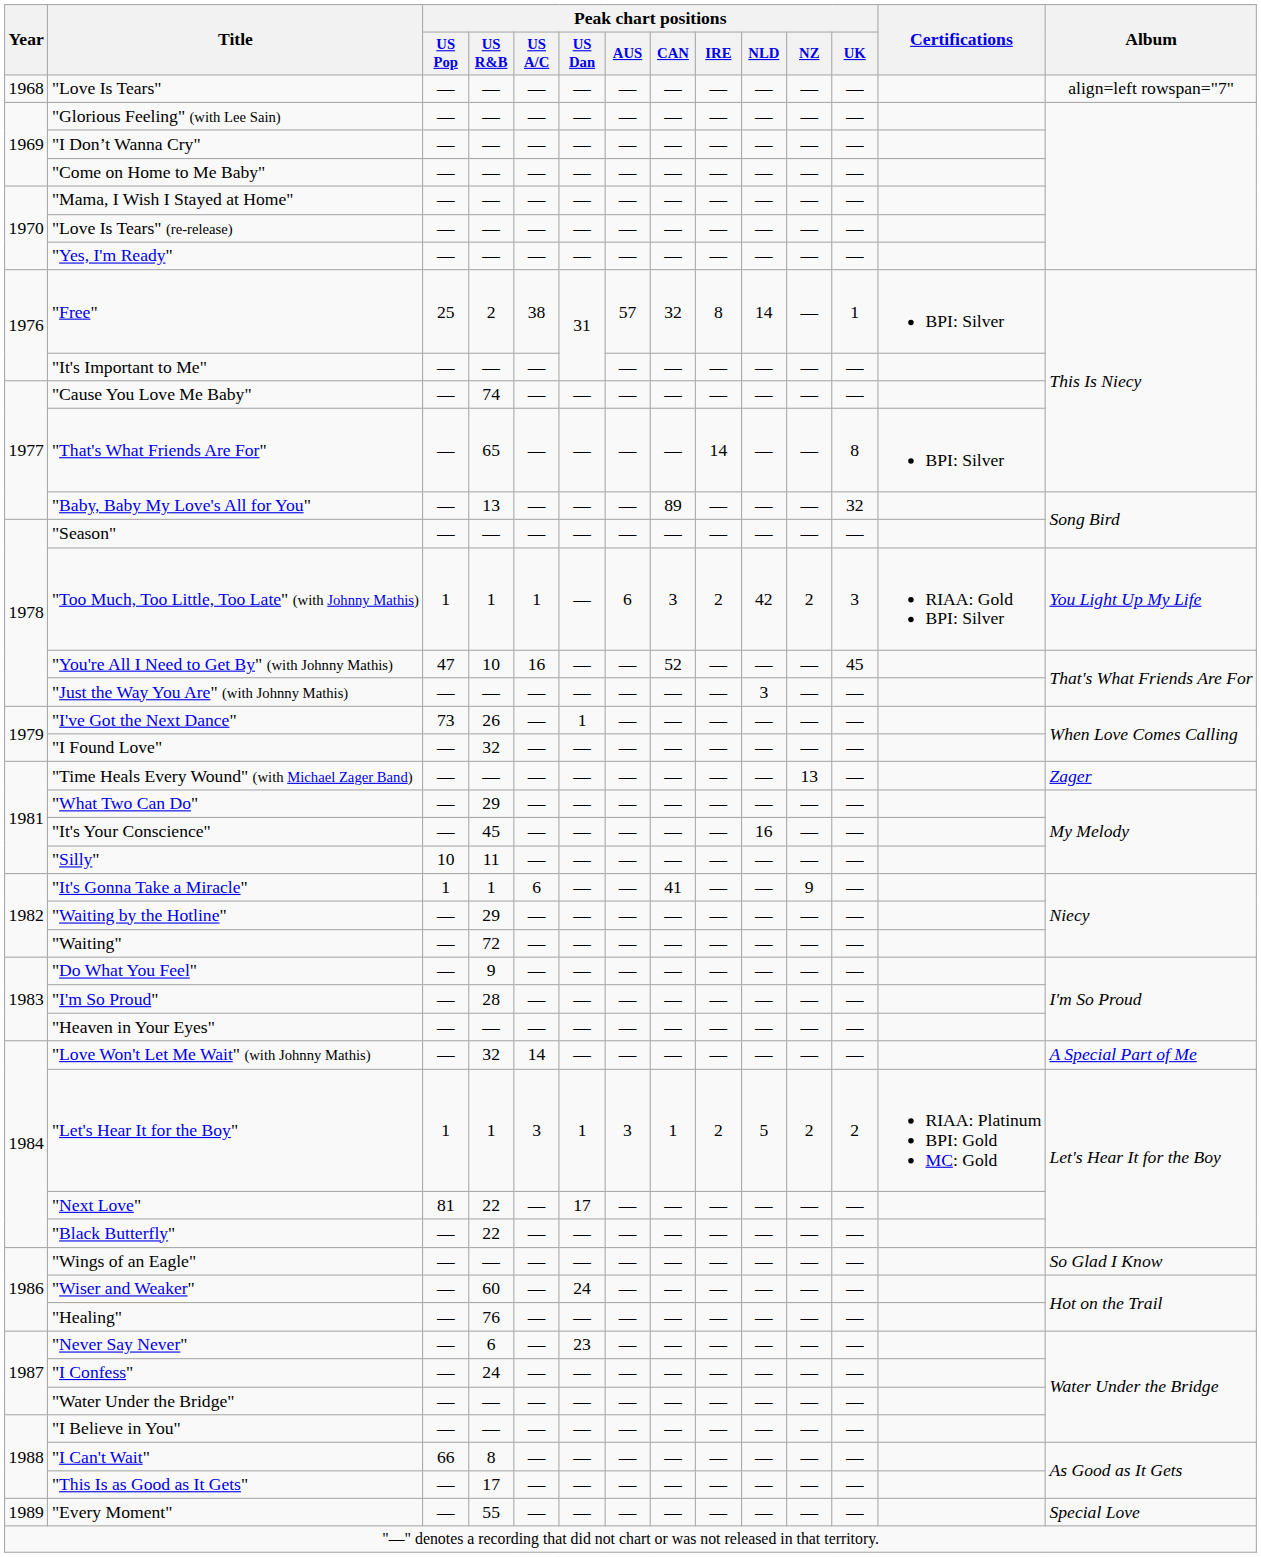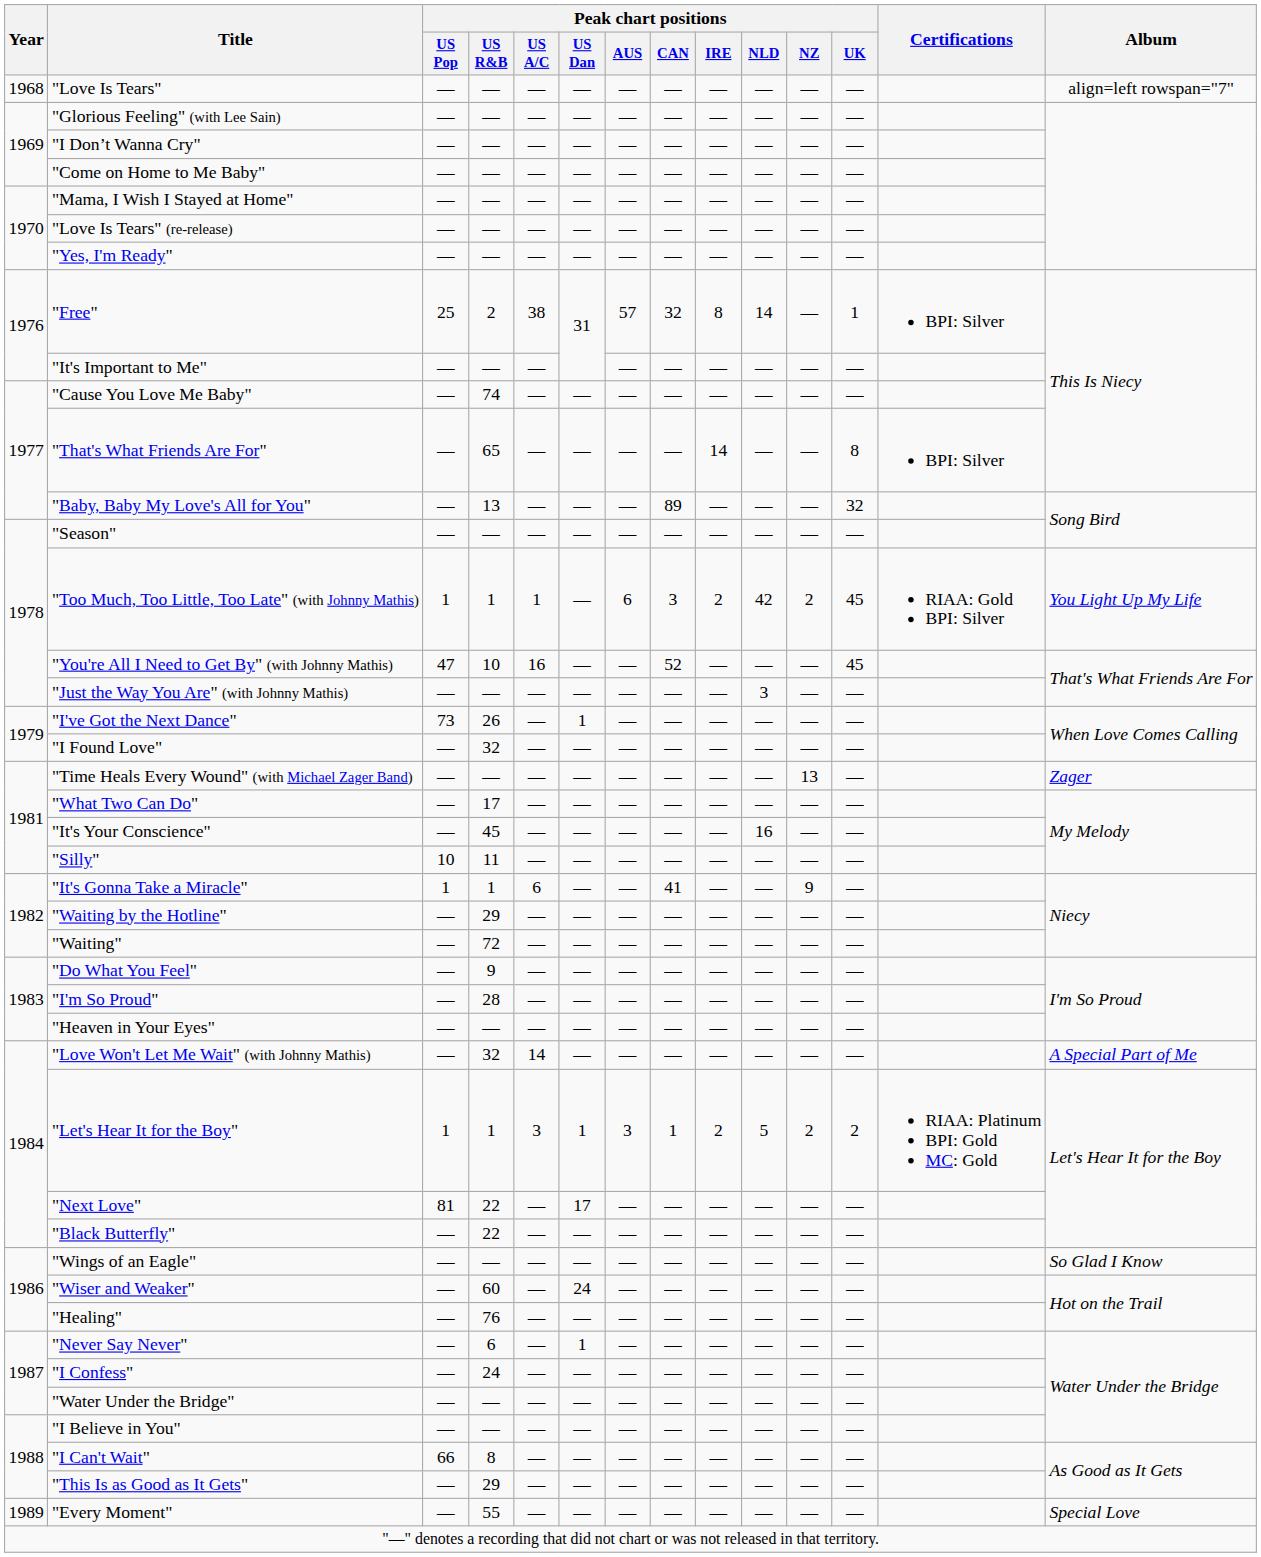(855, 598) 3 -> (855, 598) 45
(491, 803) 29 -> (491, 803) 17
(582, 1344) 23 -> (582, 1344) 1
(491, 1484) 17 -> (491, 1484) 29
